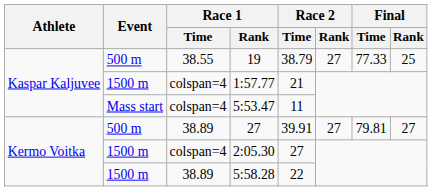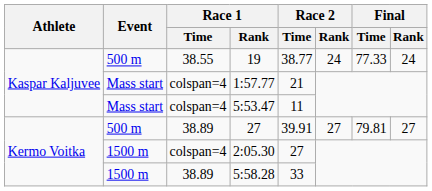(297, 60) 38.79 -> (297, 60) 38.77
(334, 60) 27 -> (334, 60) 24
(408, 60) 25 -> (408, 60) 24
(128, 83) 1500 m -> (135, 83) Mass start
(297, 174) 22 -> (297, 174) 33
